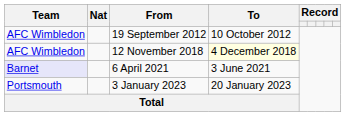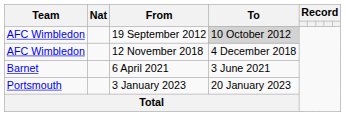(251, 34) no background -> (251, 34) lightgrey background
(254, 51) lightyellow background -> (254, 51) no background
(23, 68) lavender background -> (23, 68) no background
